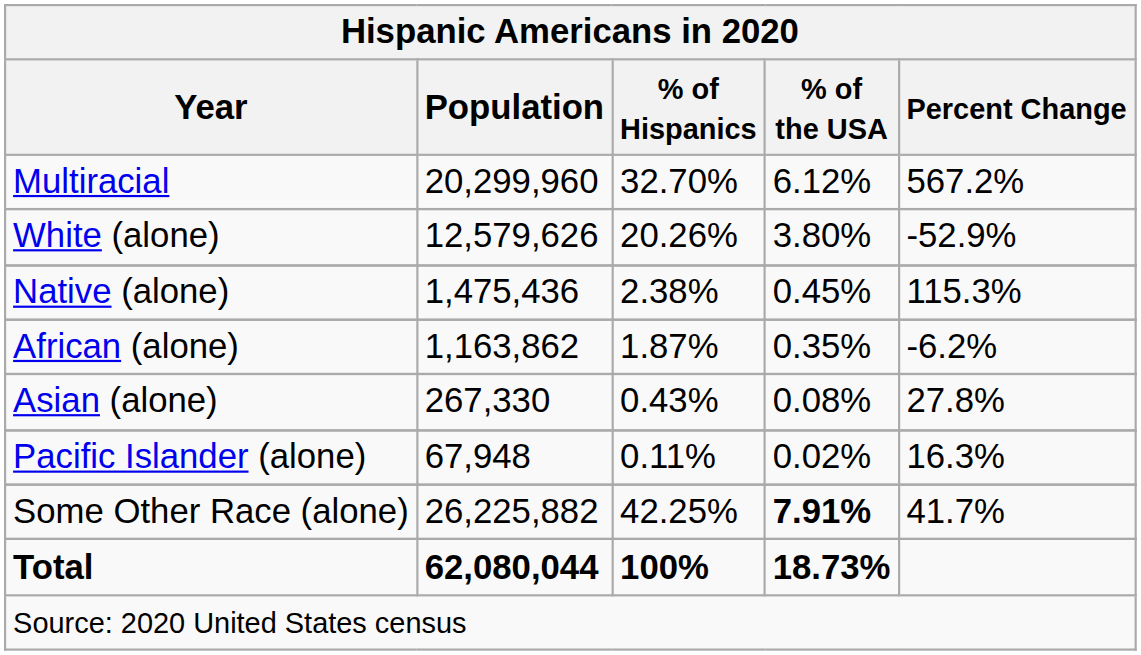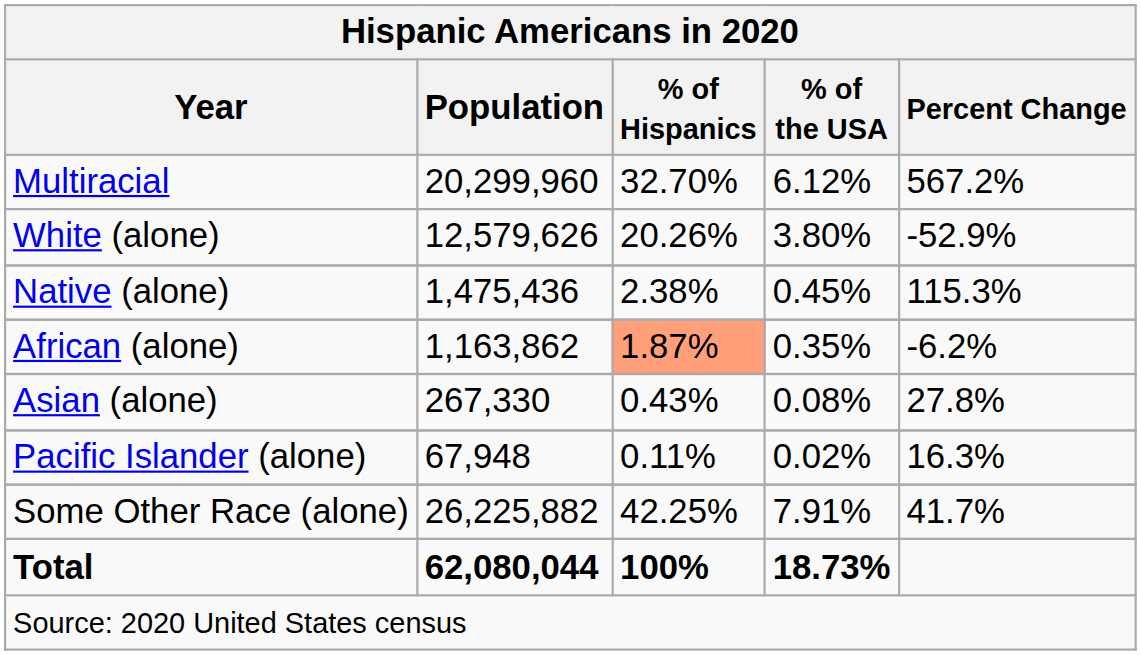(669, 346) no background -> (669, 346) lightsalmon background
(822, 511) bold -> (822, 511) normal
